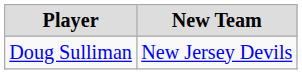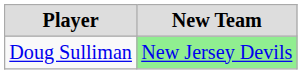(217, 52) no background -> (217, 52) lightgreen background
